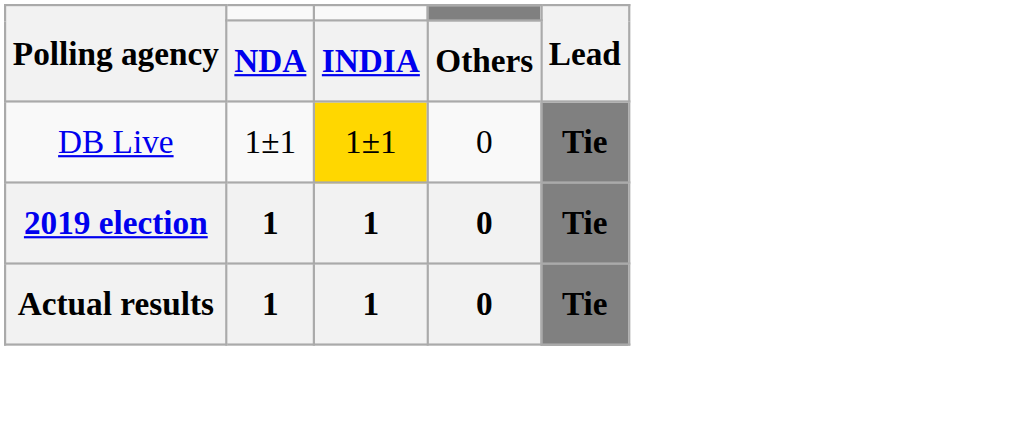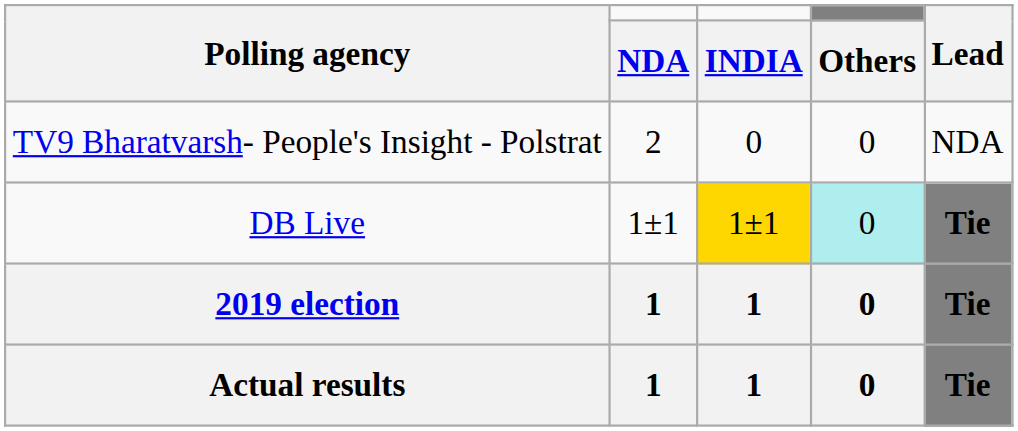+ row: (307, 141)
(484, 141) no background -> (867, 223) paleturquoise background
